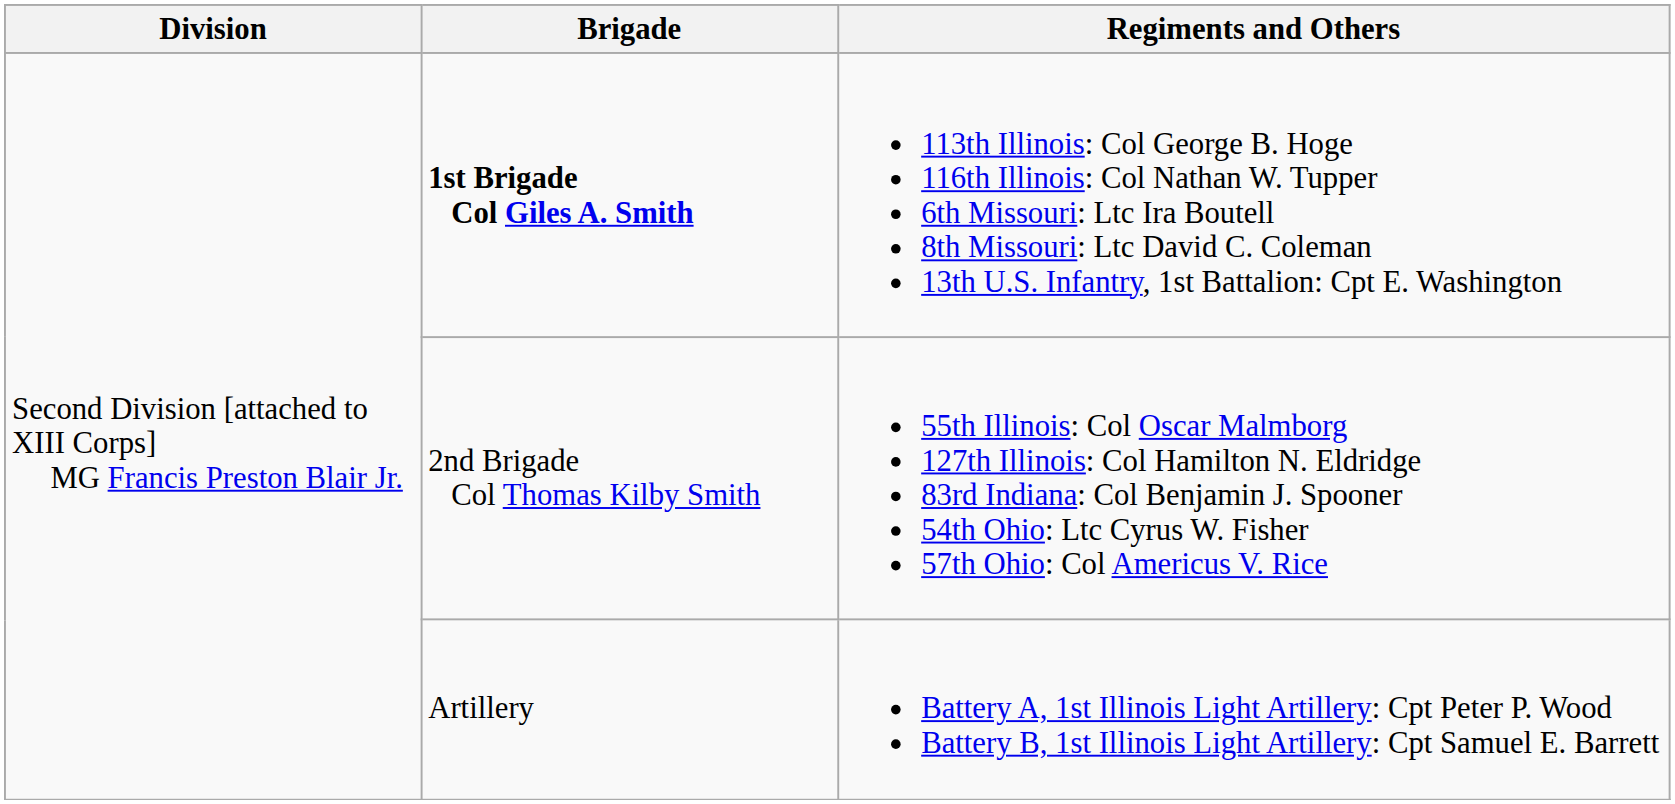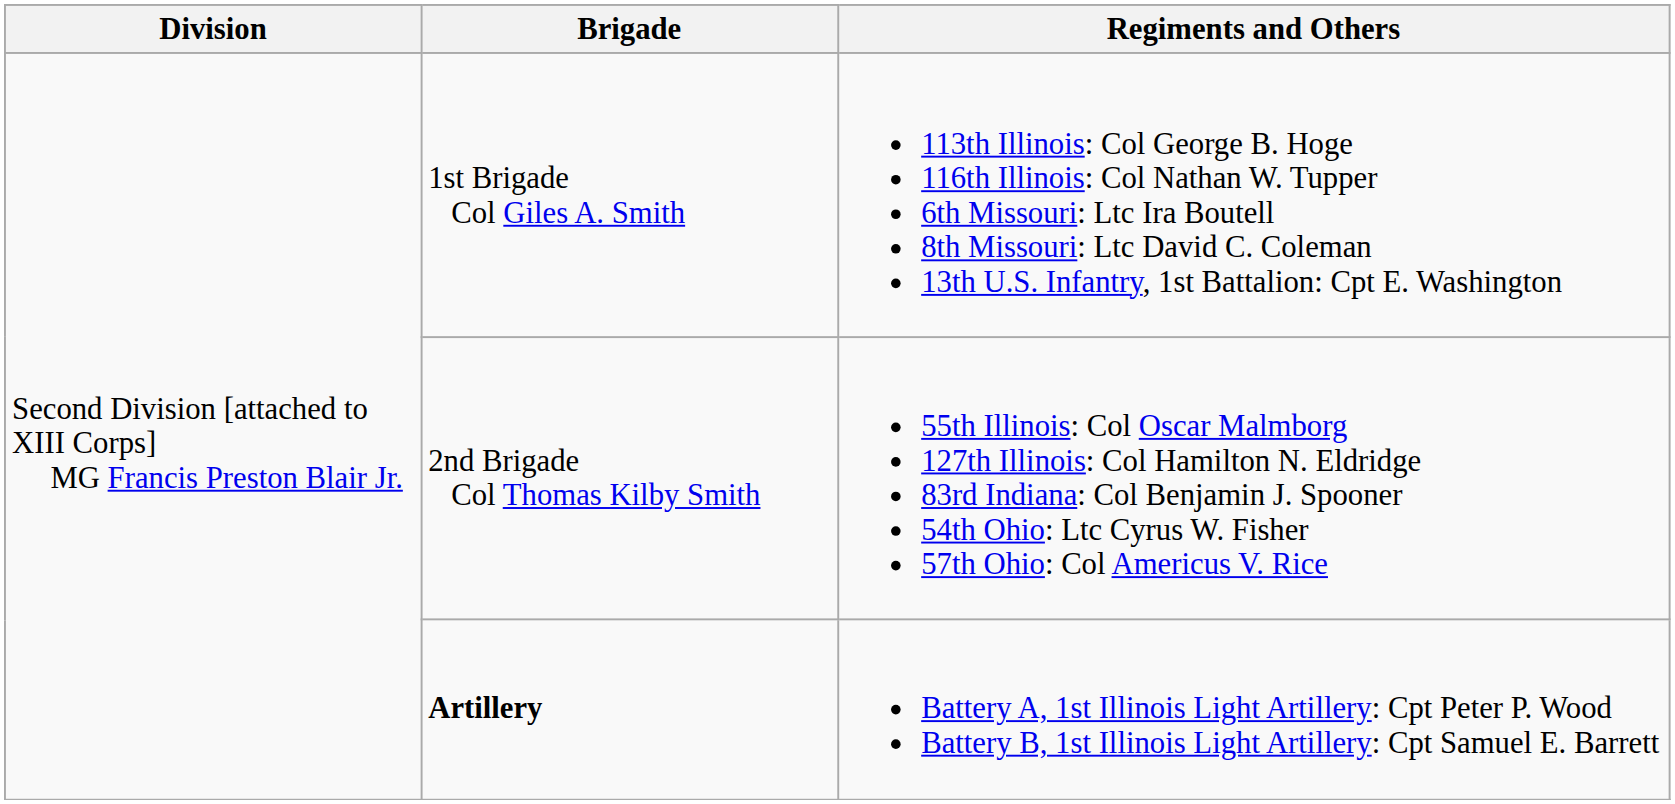(561, 194) bold -> (557, 194) normal
(481, 708) normal -> (485, 708) bold
